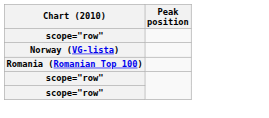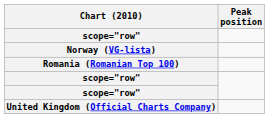+ row: (111, 107)
